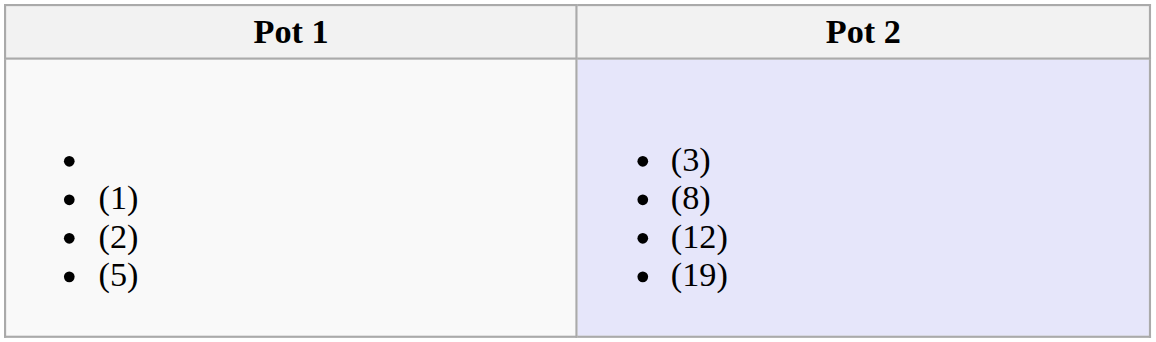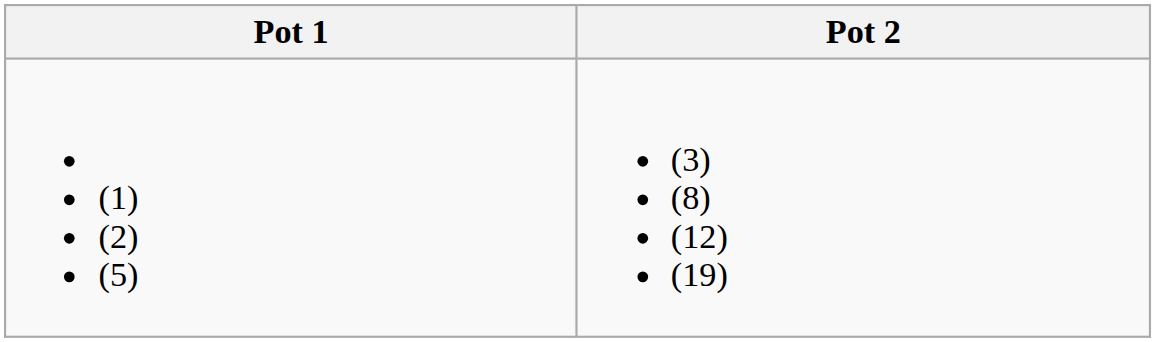(863, 217) lavender background -> (863, 217) no background
